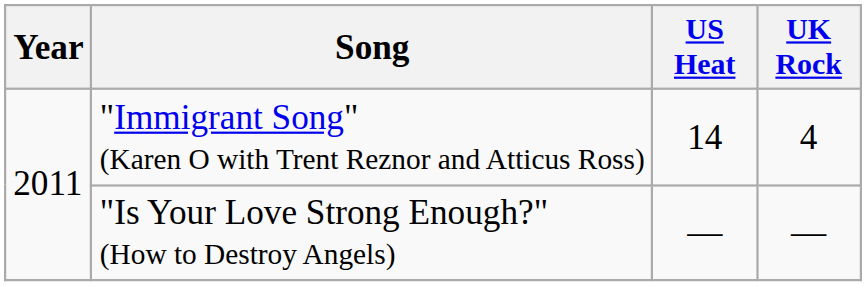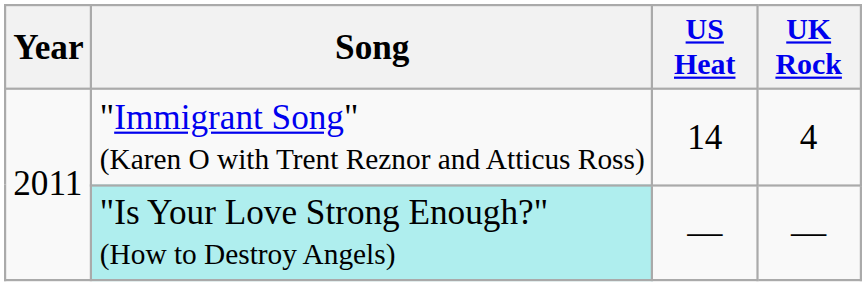(324, 232) no background -> (324, 232) paleturquoise background
